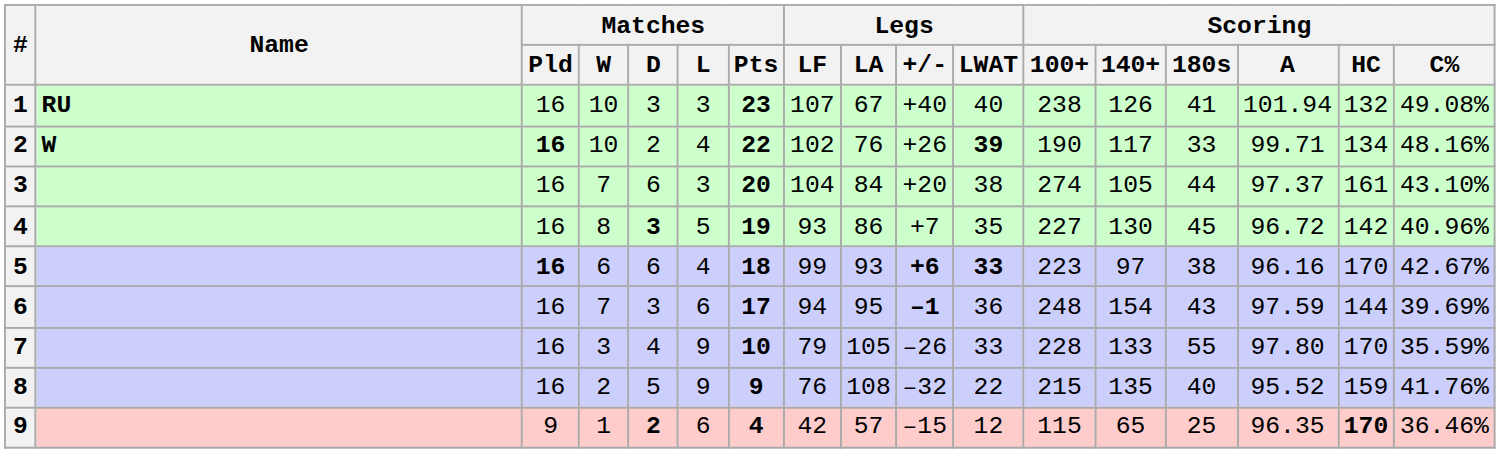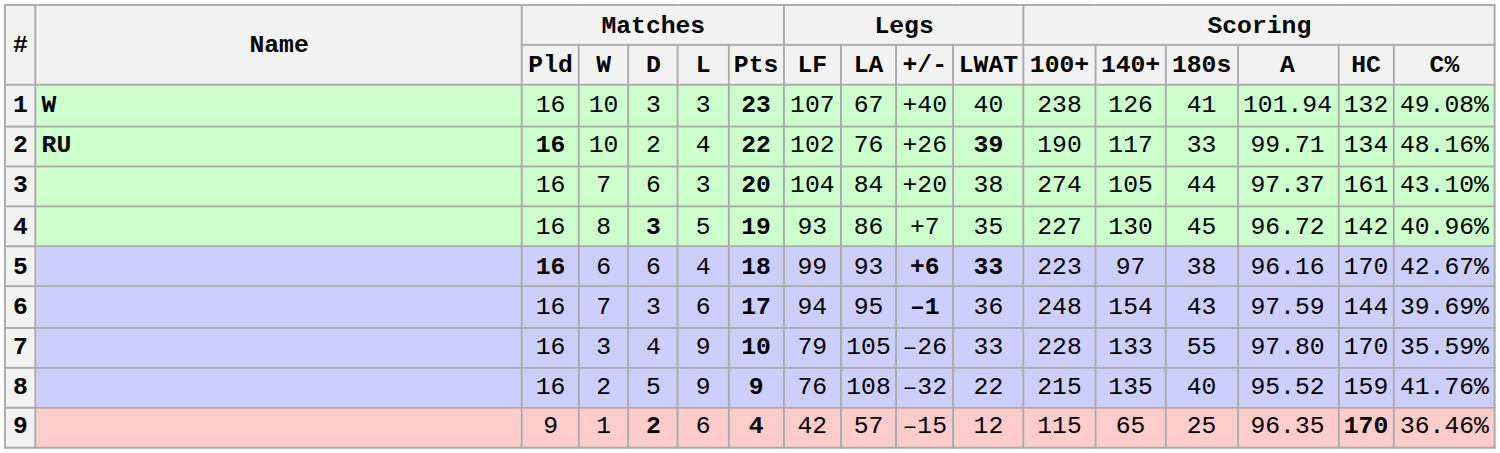(56, 106) RU -> (49, 106) W
(49, 146) W -> (56, 146) RU
